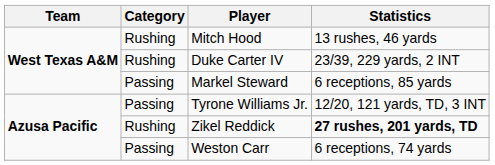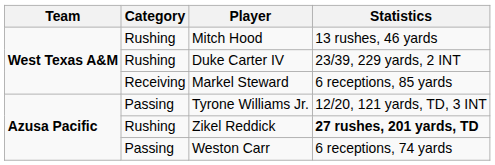(149, 82) Passing -> (155, 82) Receiving
